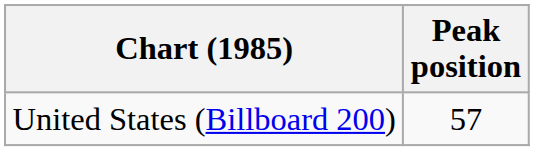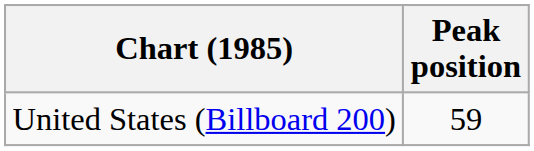(466, 118) 57 -> (466, 118) 59
